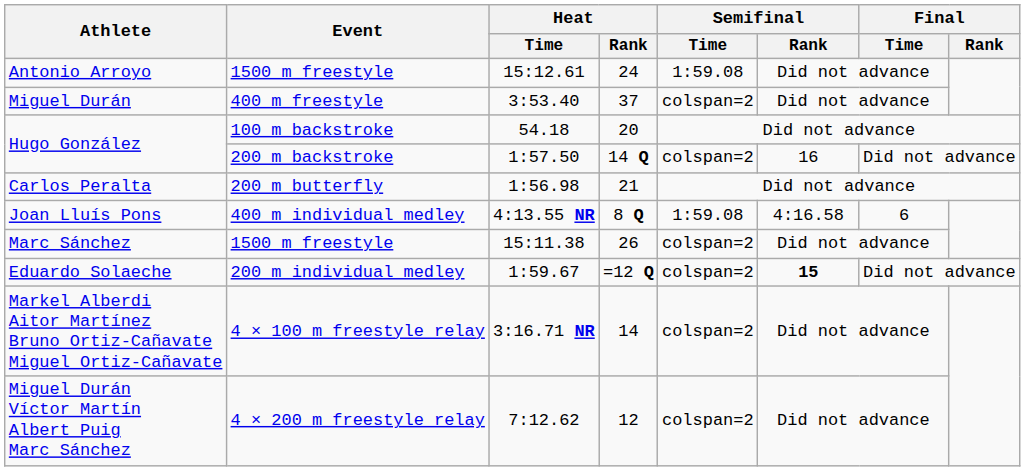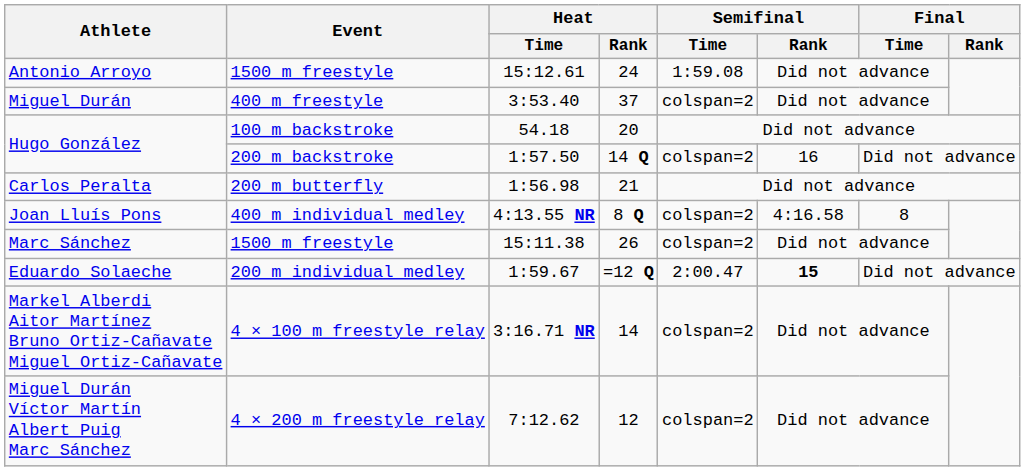(708, 215) 1:59.08 -> (708, 215) colspan=2
(904, 215) 6 -> (904, 215) 8
(708, 272) colspan=2 -> (708, 272) 2:00.47
